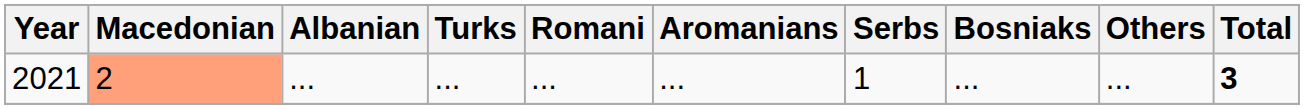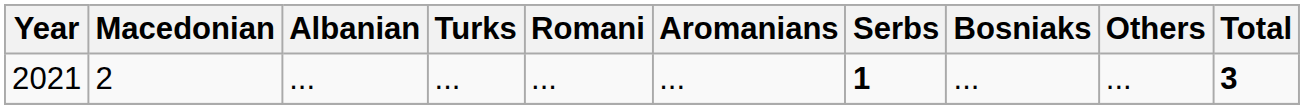(104, 78) lightsalmon background -> (104, 78) no background
(862, 78) normal -> (862, 78) bold
